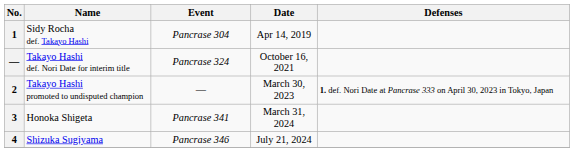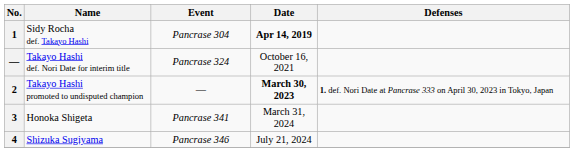(284, 34) normal -> (284, 34) bold
(284, 90) normal -> (284, 90) bold
